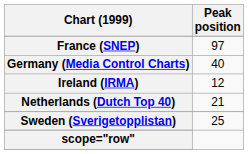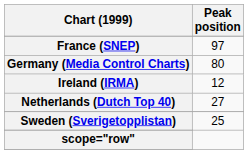(218, 64) 40 -> (218, 64) 80
(218, 102) 21 -> (218, 102) 27
